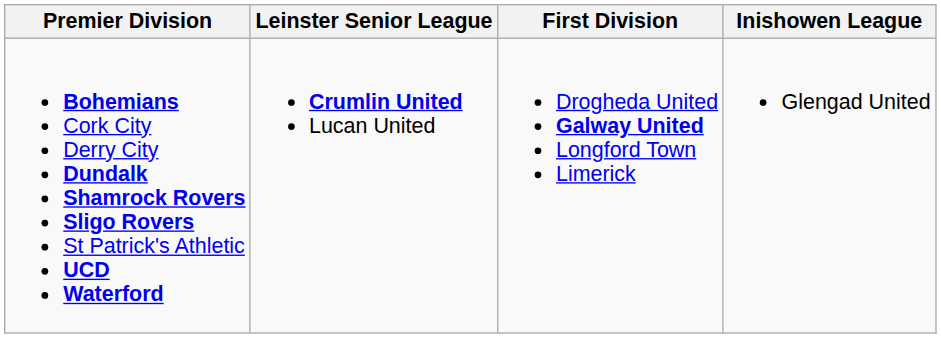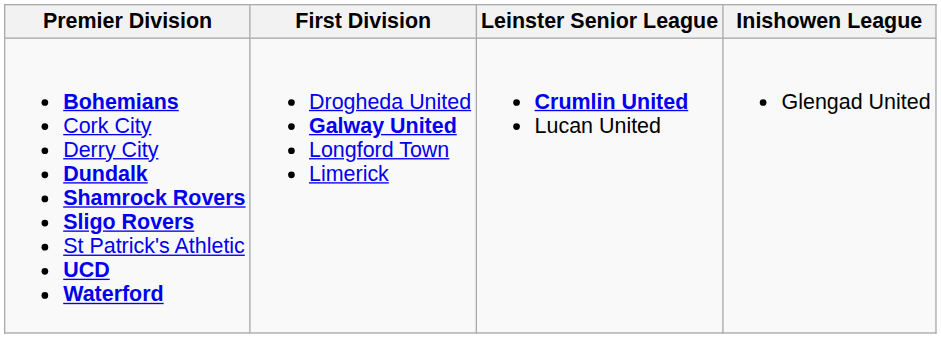columns swapped: (610, 21) <-> (374, 21)
